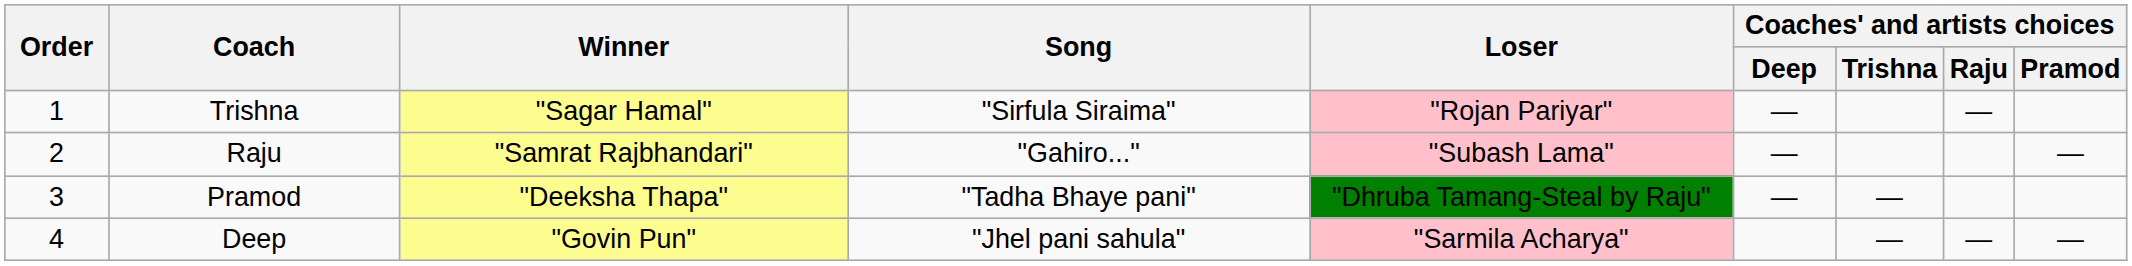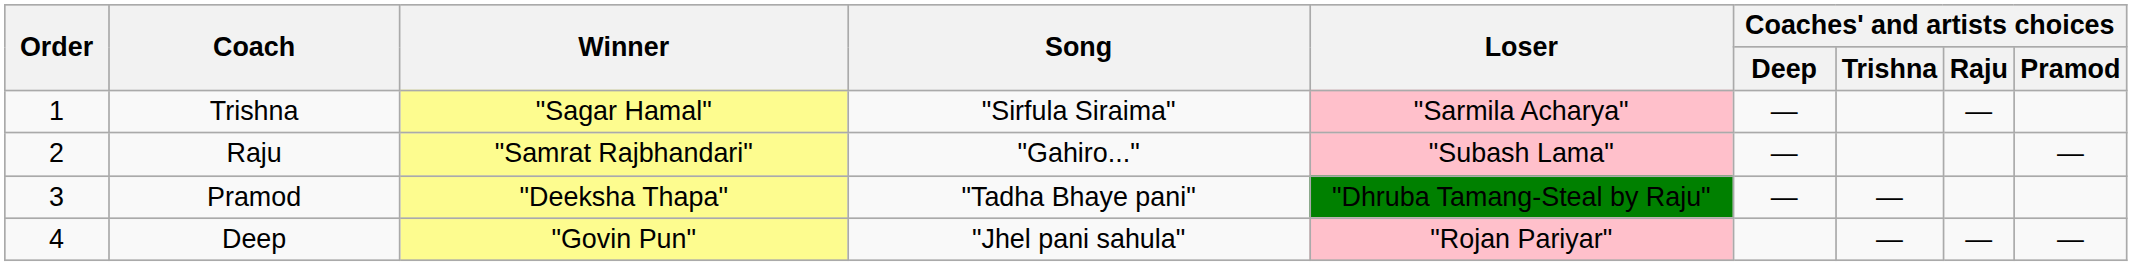(1521, 111) "Rojan Pariyar" -> (1521, 111) "Sarmila Acharya"
(1521, 238) "Sarmila Acharya" -> (1521, 238) "Rojan Pariyar"
